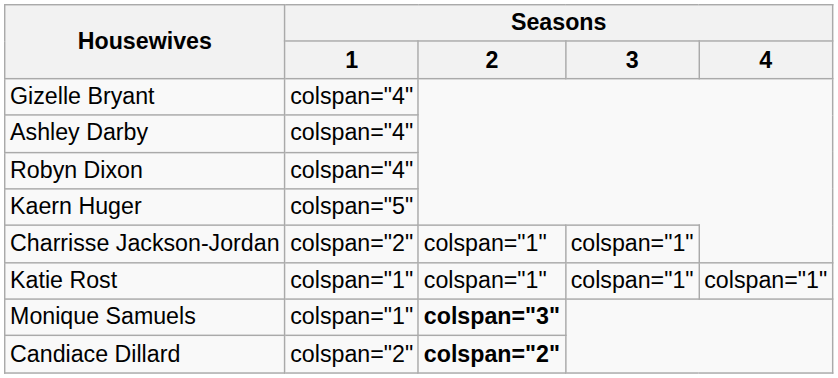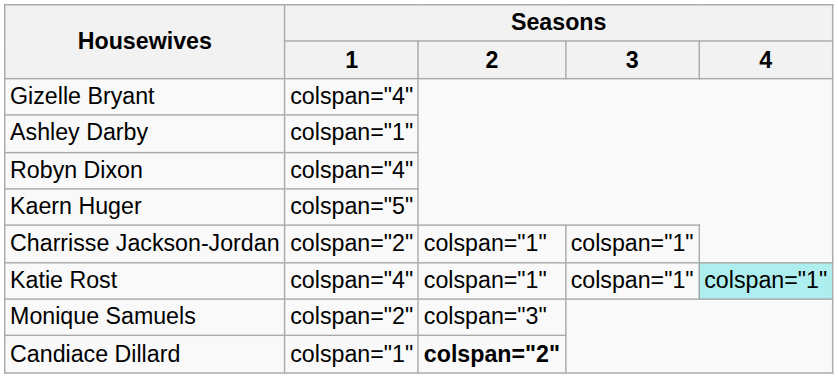(352, 133) colspan="4" -> (352, 133) colspan="1"
(352, 280) colspan="1" -> (352, 280) colspan="4"
(766, 280) no background -> (766, 280) paleturquoise background
(352, 317) colspan="1" -> (352, 317) colspan="2"
(492, 317) bold -> (485, 317) normal
(352, 354) colspan="2" -> (352, 354) colspan="1"
